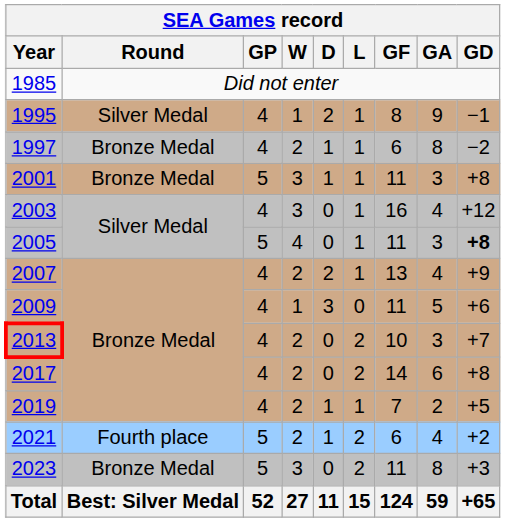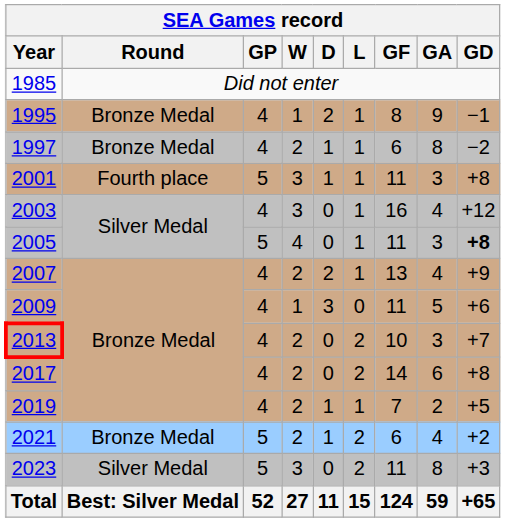(153, 115) Silver Medal -> (153, 115) Bronze Medal
(153, 178) Bronze Medal -> (153, 178) Fourth place
(153, 437) Fourth place -> (153, 437) Bronze Medal
(153, 469) Bronze Medal -> (153, 469) Silver Medal
